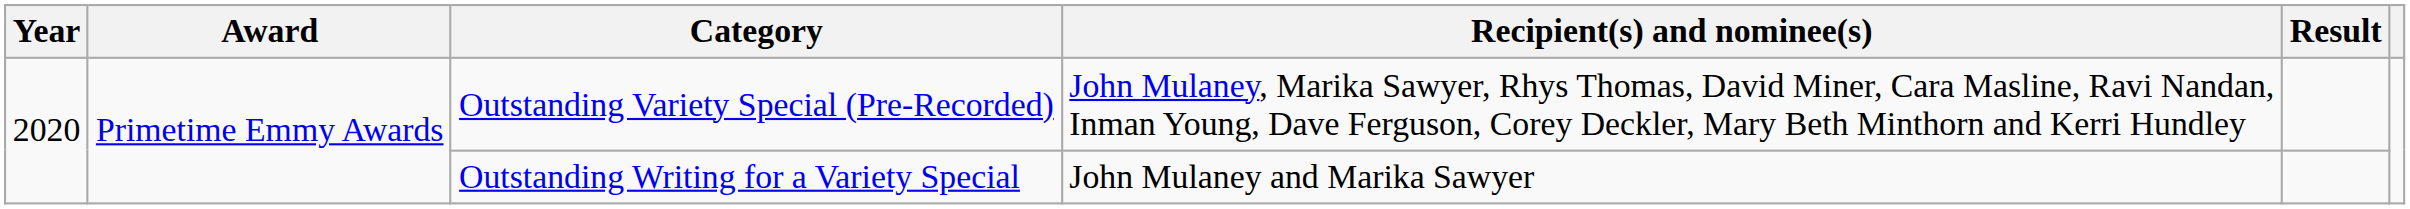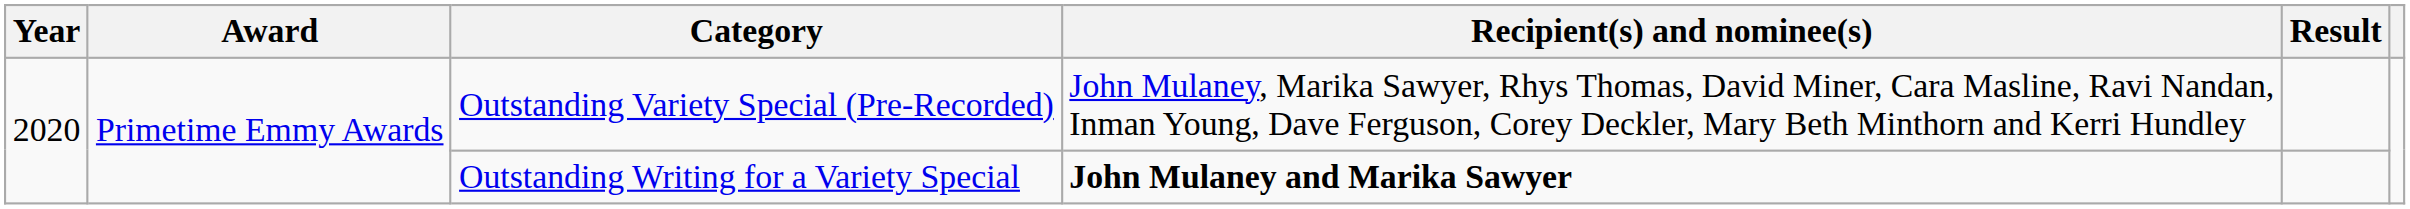(1302, 176) normal -> (1321, 176) bold
